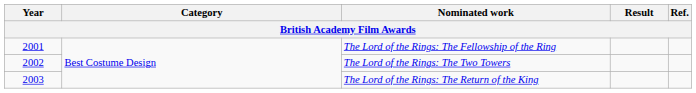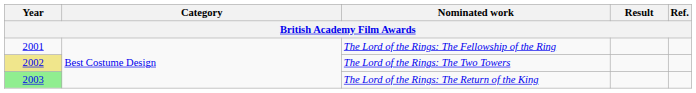(33, 63) no background -> (33, 63) khaki background
(33, 79) no background -> (33, 79) lightgreen background
